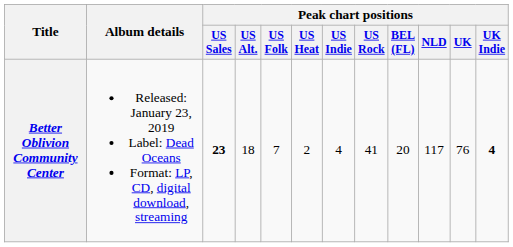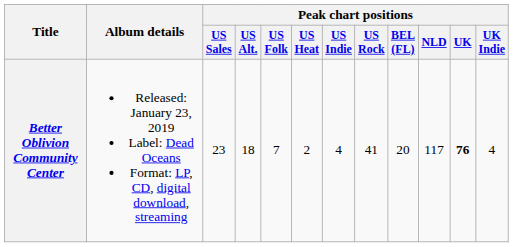(219, 150) bold -> (219, 150) normal
(463, 150) normal -> (463, 150) bold
(492, 150) bold -> (492, 150) normal
